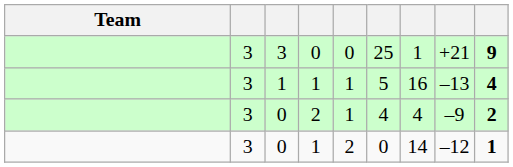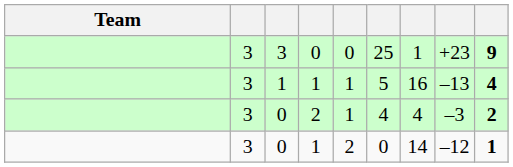(455, 51) +21 -> (455, 51) +23
(455, 114) –9 -> (455, 114) –3
